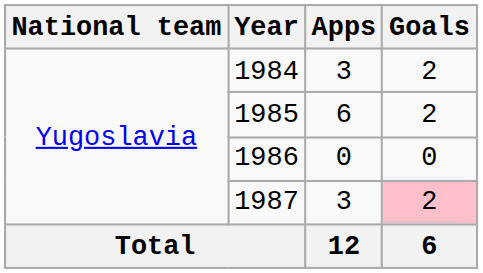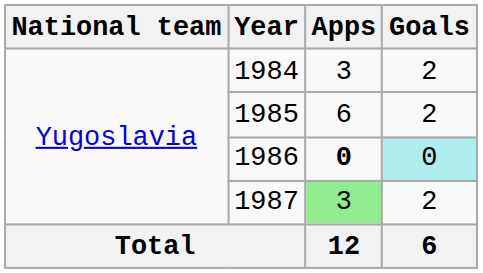(344, 159) normal -> (344, 159) bold
(429, 159) no background -> (429, 159) paleturquoise background
(344, 202) no background -> (344, 202) lightgreen background
(429, 202) pink background -> (429, 202) no background
